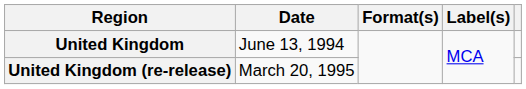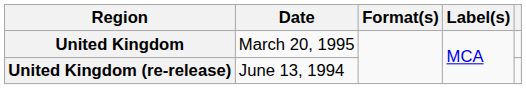(292, 44) June 13, 1994 -> (297, 44) March 20, 1995
(297, 70) March 20, 1995 -> (292, 70) June 13, 1994
